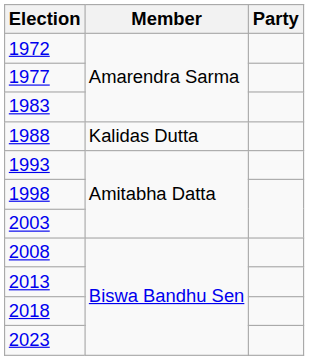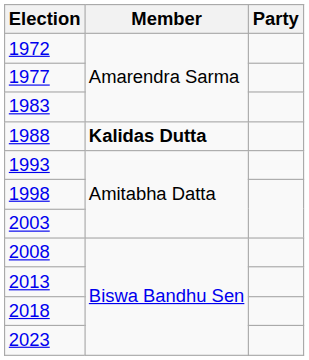(144, 135) normal -> (148, 135) bold
